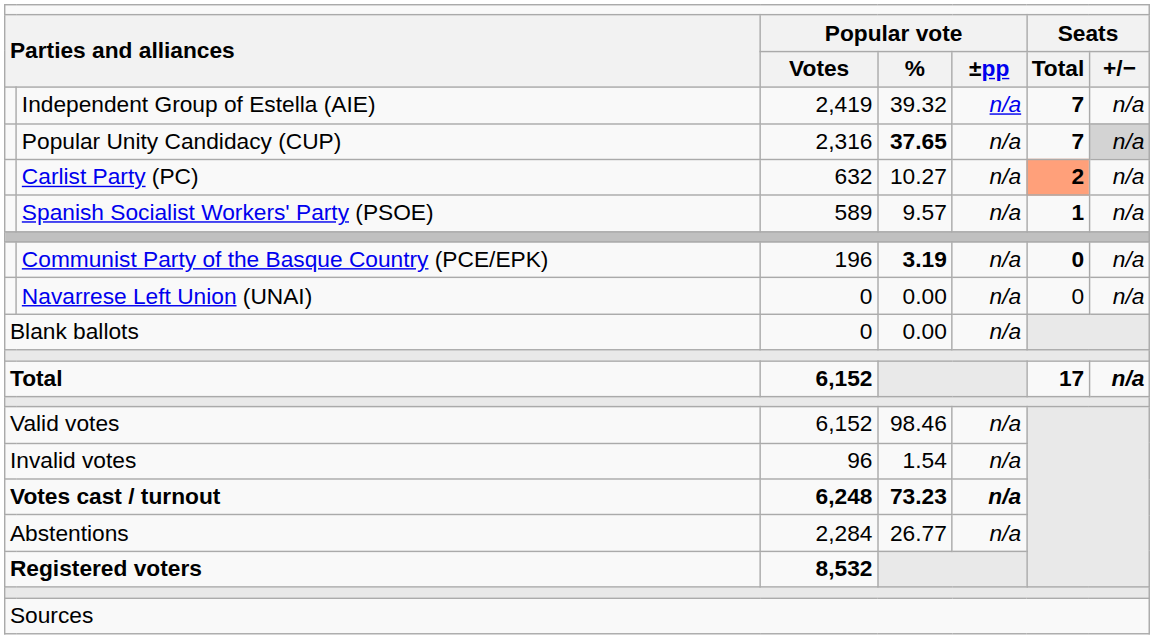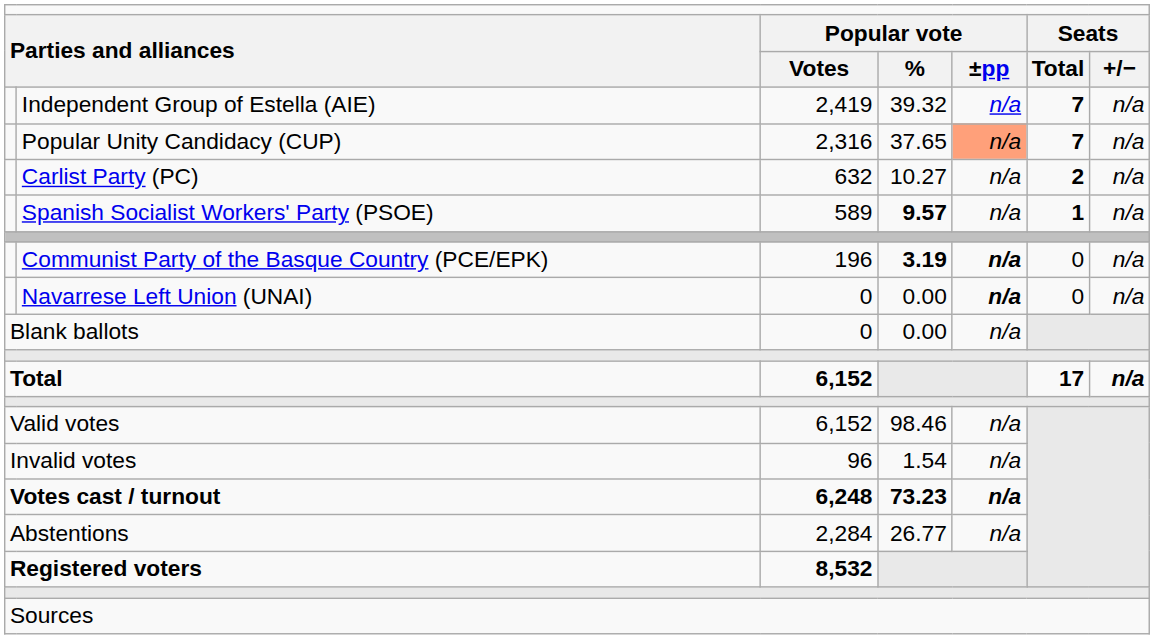(918, 141) bold -> (918, 141) normal
(1005, 141) no background -> (1005, 141) lightsalmon background
(1129, 141) lightgrey background -> (1129, 141) no background
(1078, 177) lightsalmon background -> (1078, 177) no background
(925, 213) normal -> (925, 213) bold
(1005, 259) normal -> (1005, 259) bold
(1078, 259) bold -> (1078, 259) normal
(1005, 295) normal -> (1005, 295) bold
